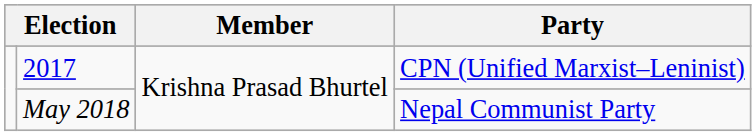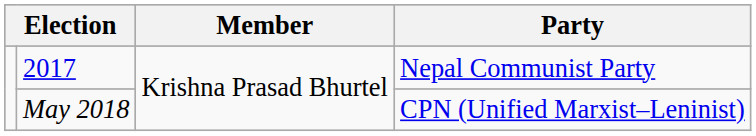(572, 67) CPN (Unified Marxist–Leninist) -> (528, 67) Nepal Communist Party
(528, 109) Nepal Communist Party -> (572, 109) CPN (Unified Marxist–Leninist)
